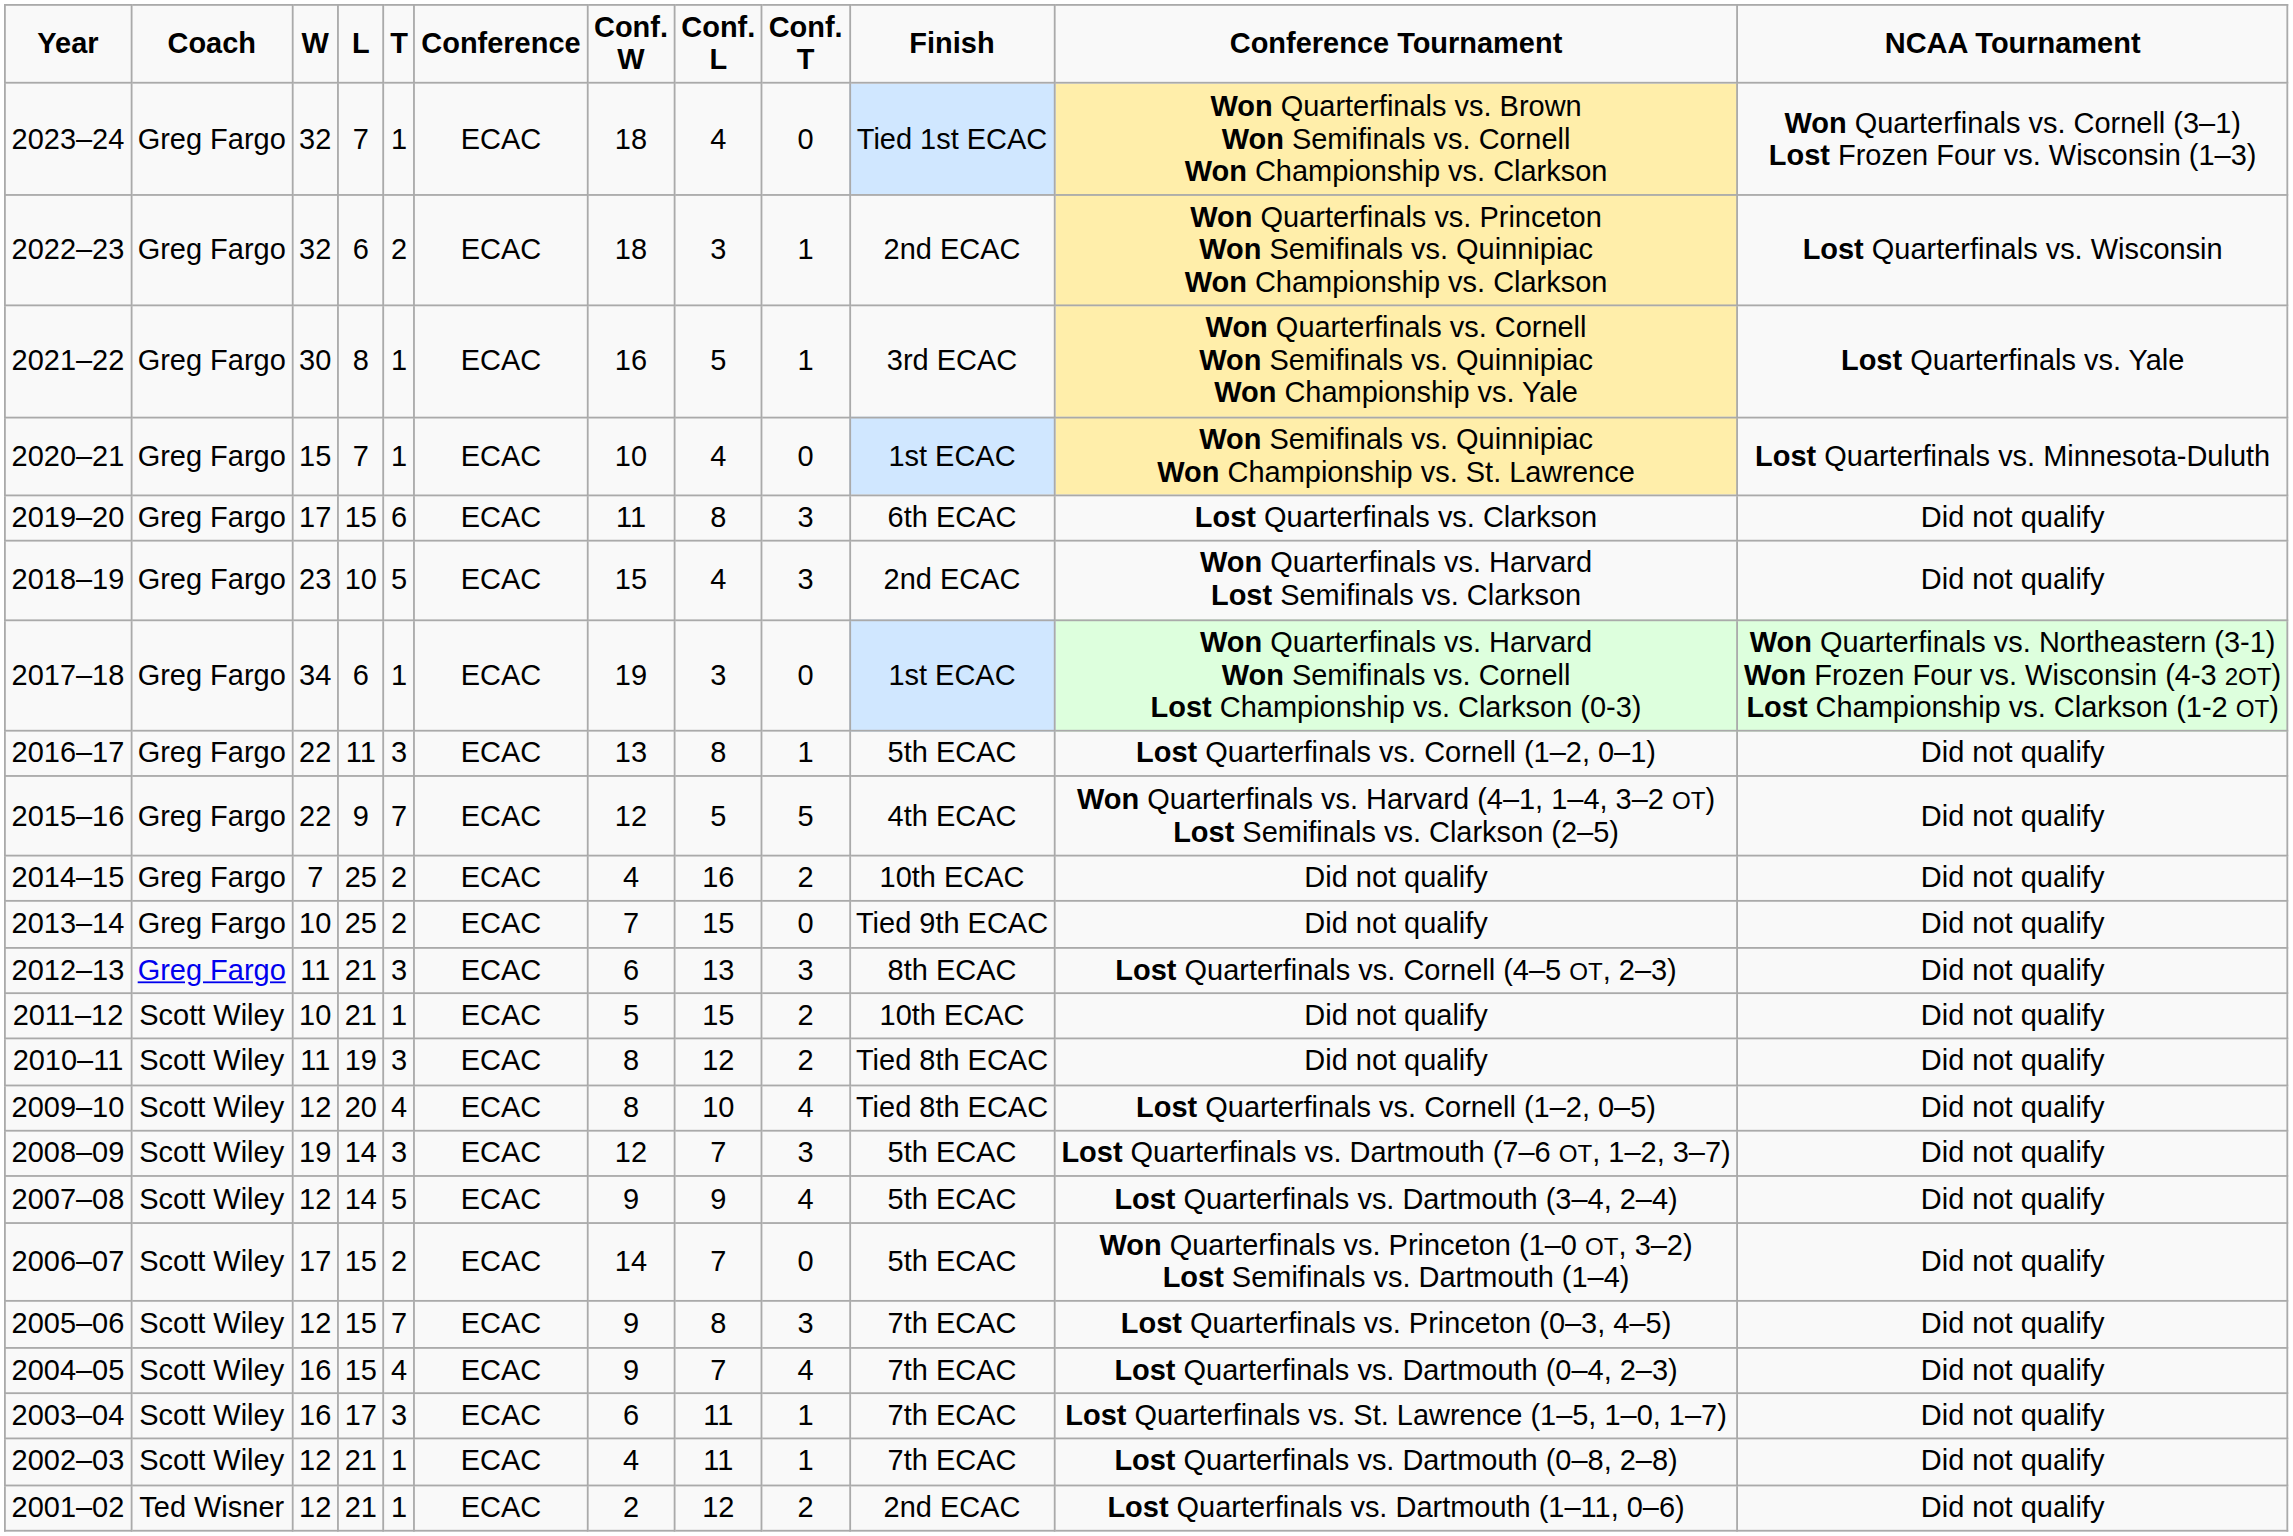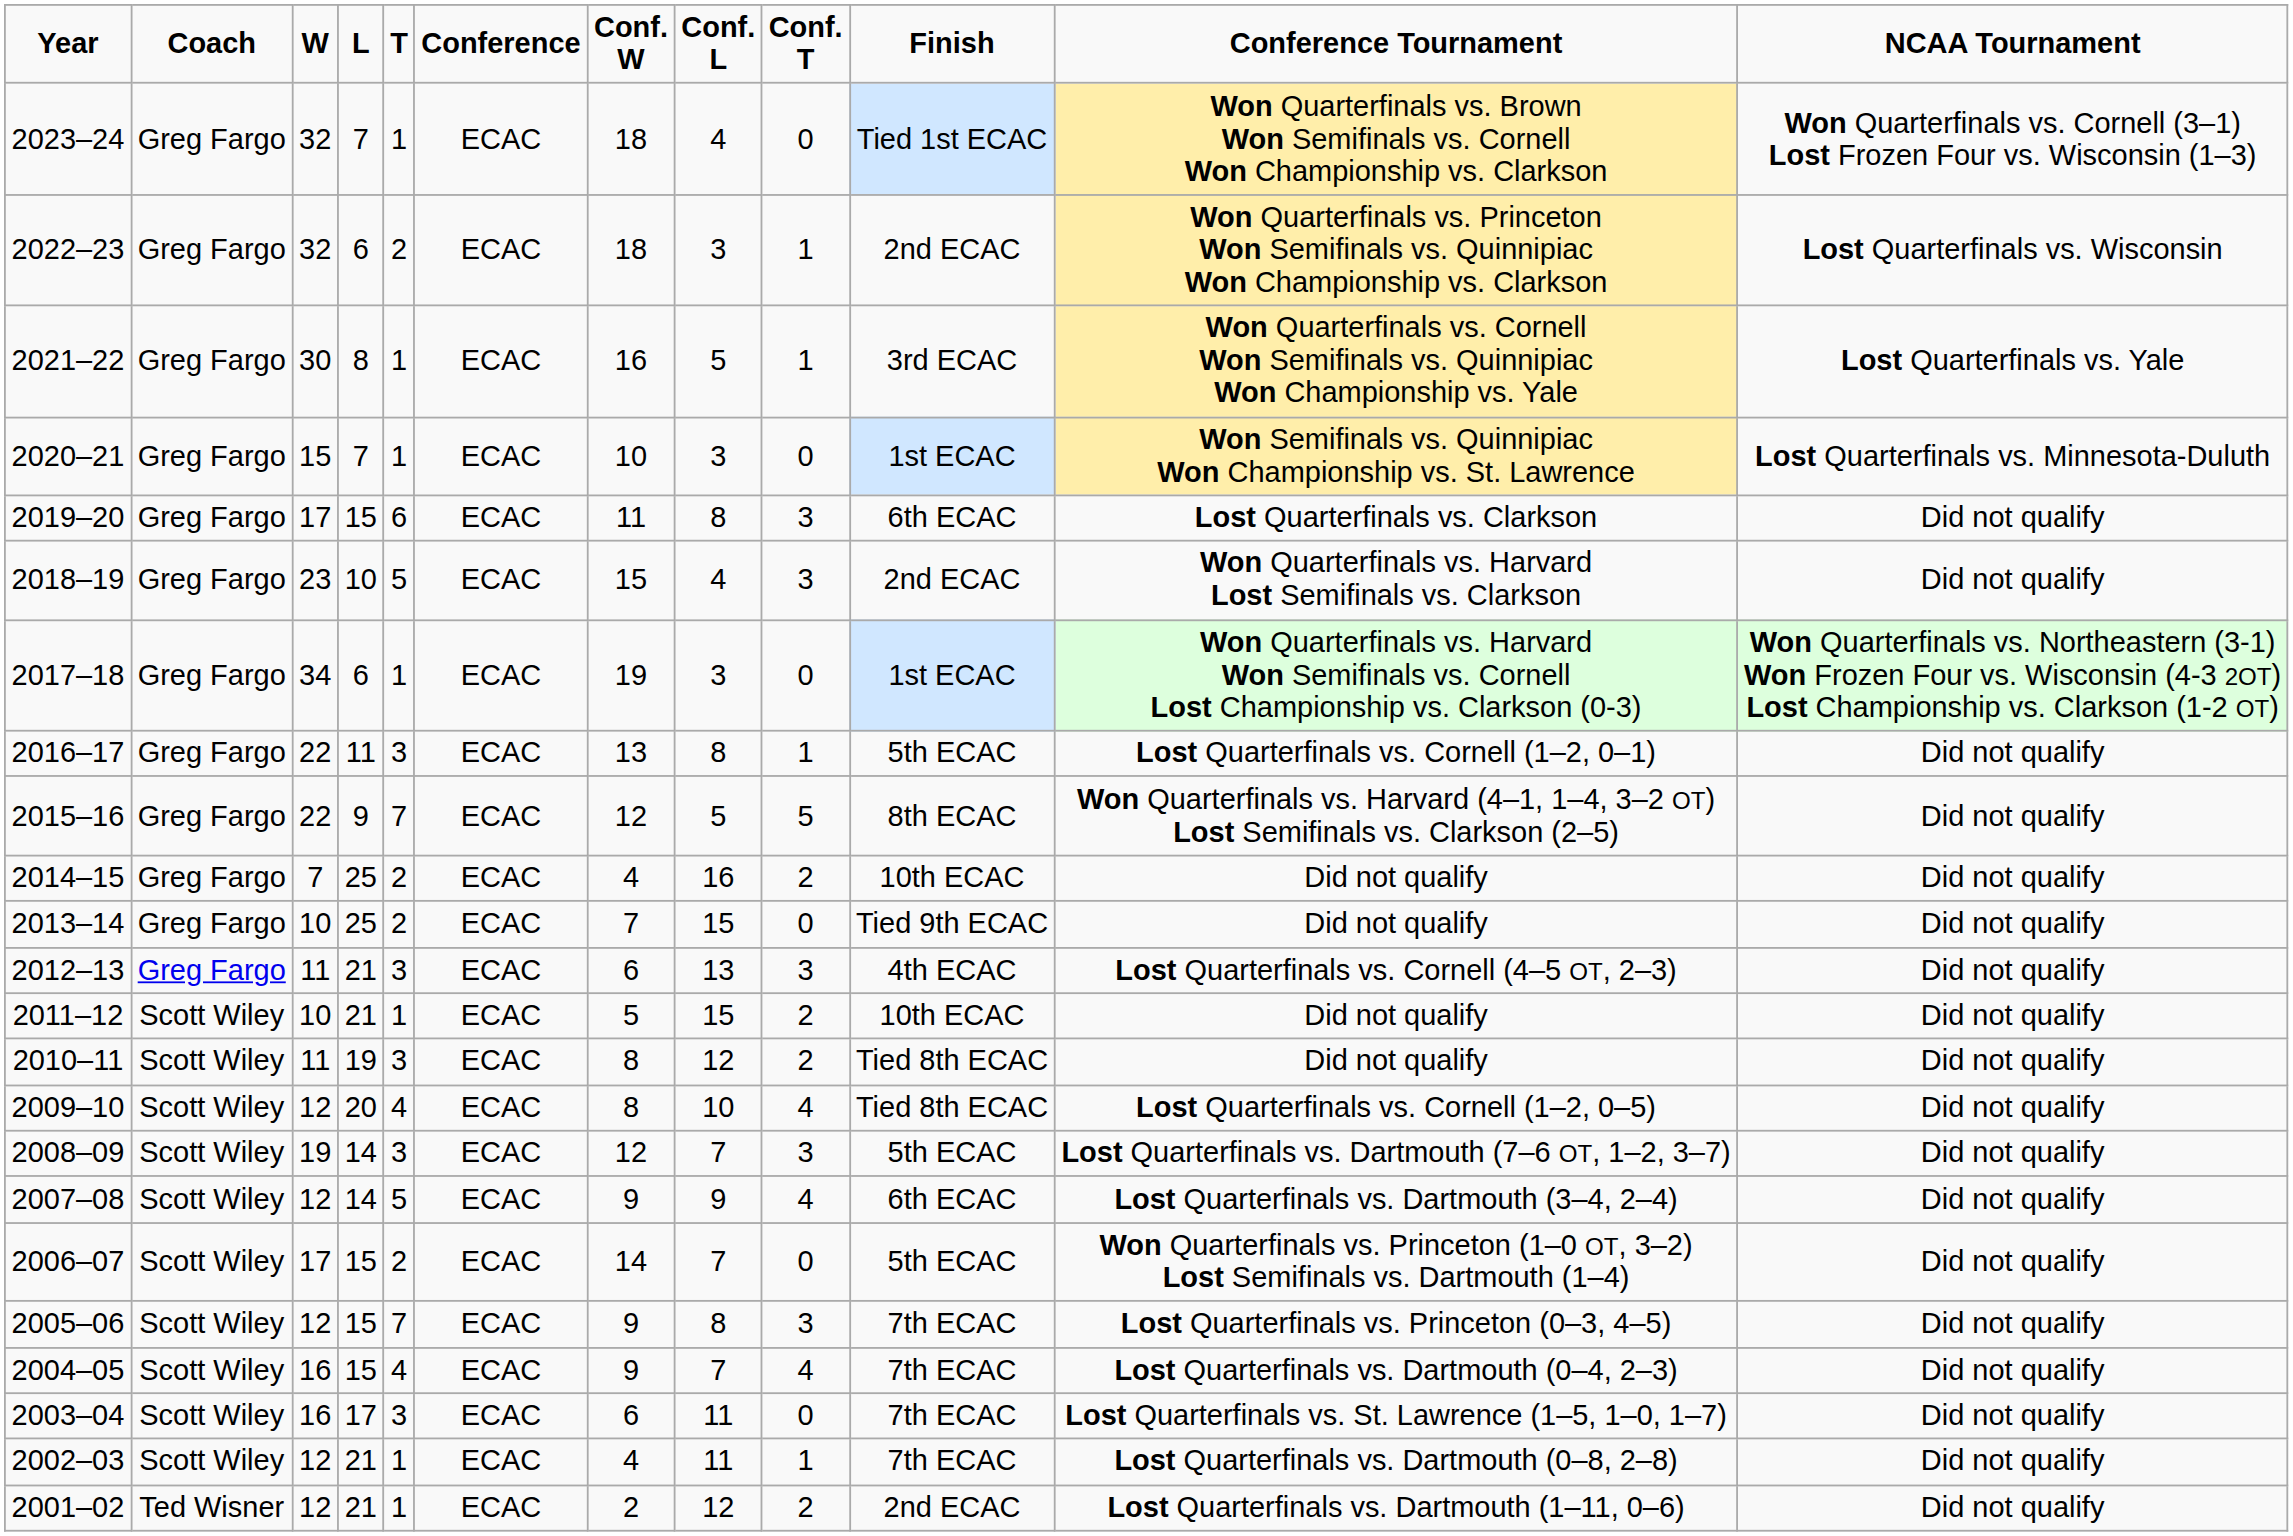(718, 455) 4 -> (718, 455) 3
(952, 815) 4th ECAC -> (952, 815) 8th ECAC
(952, 969) 8th ECAC -> (952, 969) 4th ECAC
(952, 1199) 5th ECAC -> (952, 1199) 6th ECAC
(806, 1415) 1 -> (806, 1415) 0
